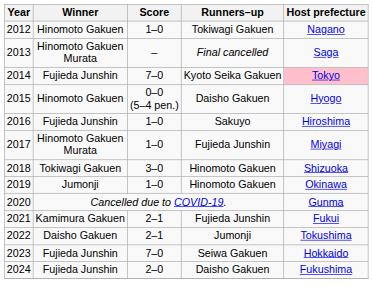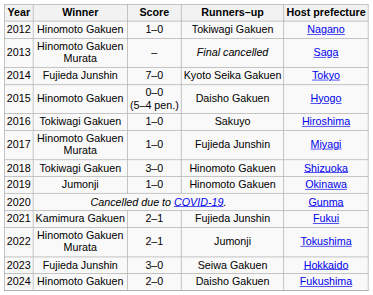(326, 76) pink background -> (326, 76) no background
(80, 122) Fujieda Junshin -> (80, 122) Tokiwagi Gakuen
(80, 236) Daisho Gakuen -> (80, 242) Hinomoto Gakuen Murata
(154, 253) 7–0 -> (154, 265) 3–0
(80, 270) Fujieda Junshin -> (80, 282) Hinomoto Gakuen
